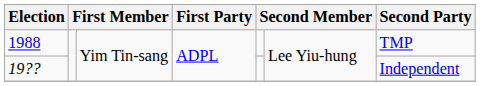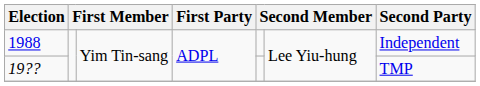(396, 42) TMP -> (419, 42) Independent
(419, 68) Independent -> (396, 68) TMP
